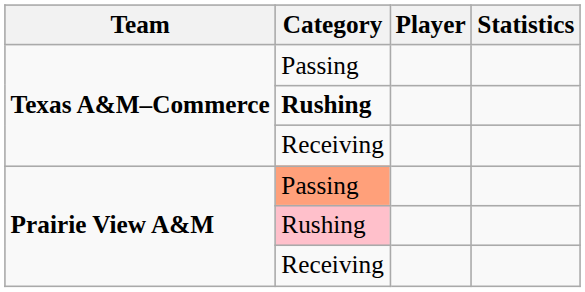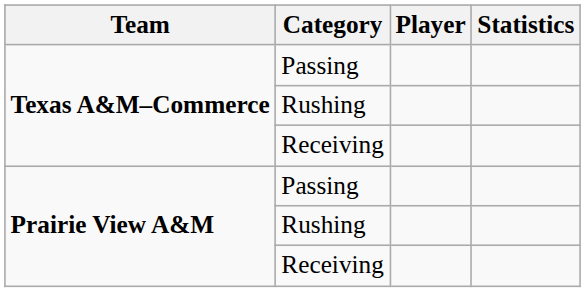(326, 105) bold -> (323, 105) normal
(320, 185) lightsalmon background -> (320, 185) no background
(323, 225) pink background -> (323, 225) no background
